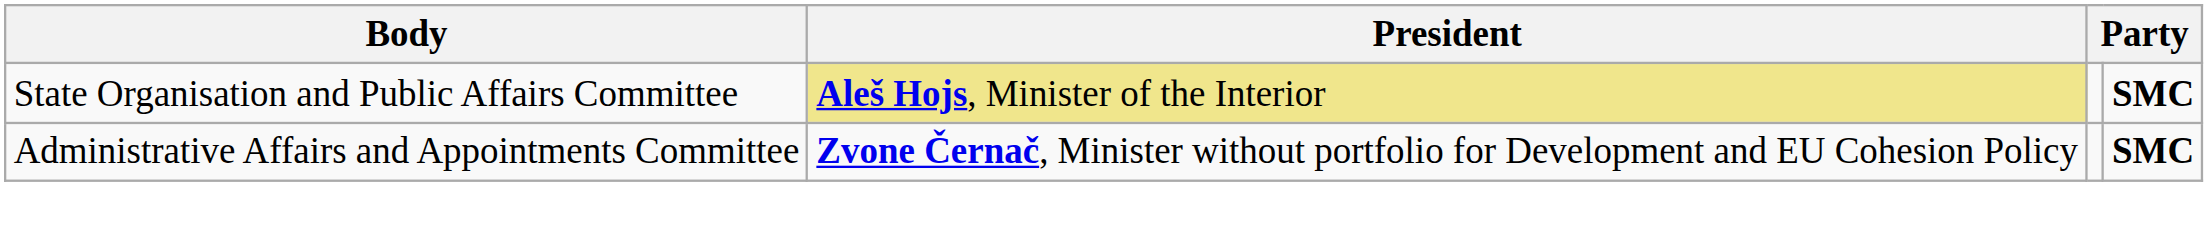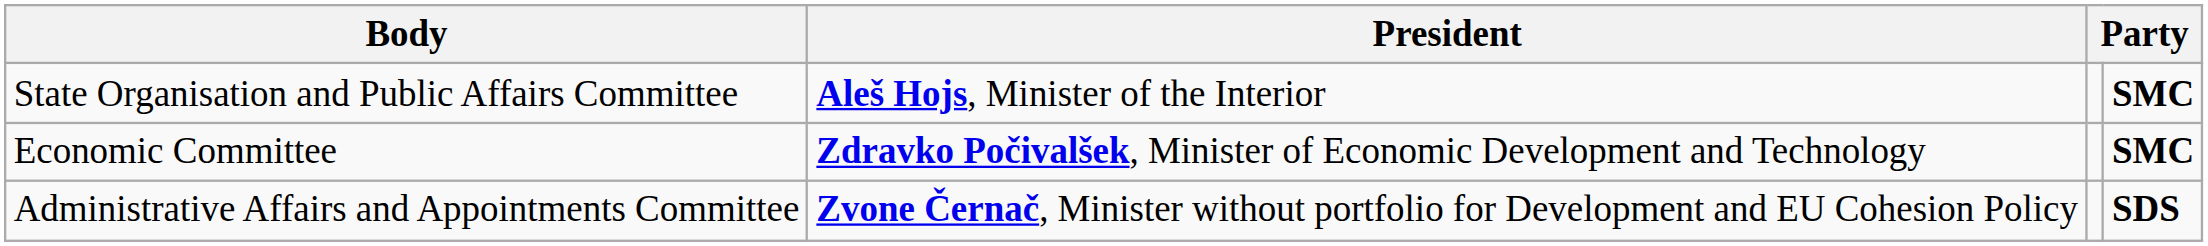(1071, 92) khaki background -> (1071, 92) no background
+ row: (175, 151)
(2153, 151) SMC -> (2146, 209) SDS
